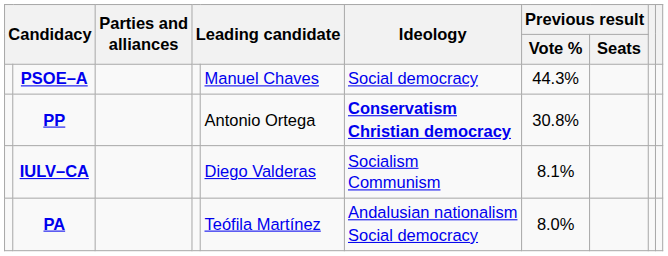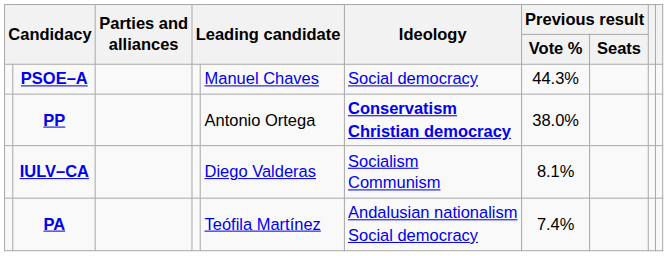(556, 120) 30.8% -> (556, 120) 38.0%
(556, 224) 8.0% -> (556, 224) 7.4%
